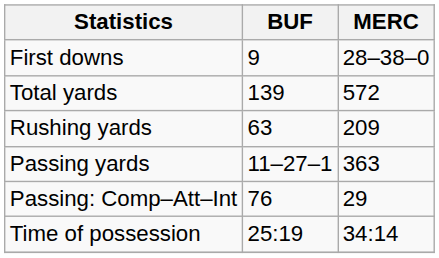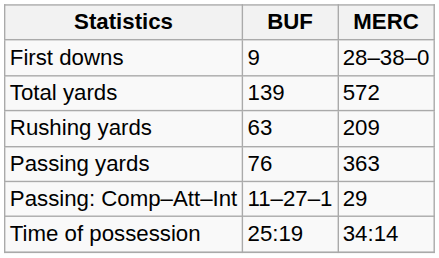(290, 163) 11–27–1 -> (260, 163) 76
(260, 198) 76 -> (290, 198) 11–27–1
